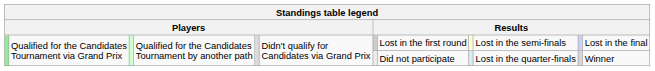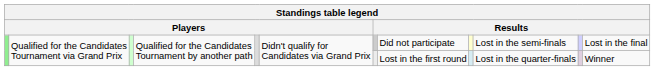(423, 43) Lost in the first round -> (417, 43) Did not participate
(417, 58) Did not participate -> (423, 58) Lost in the first round
